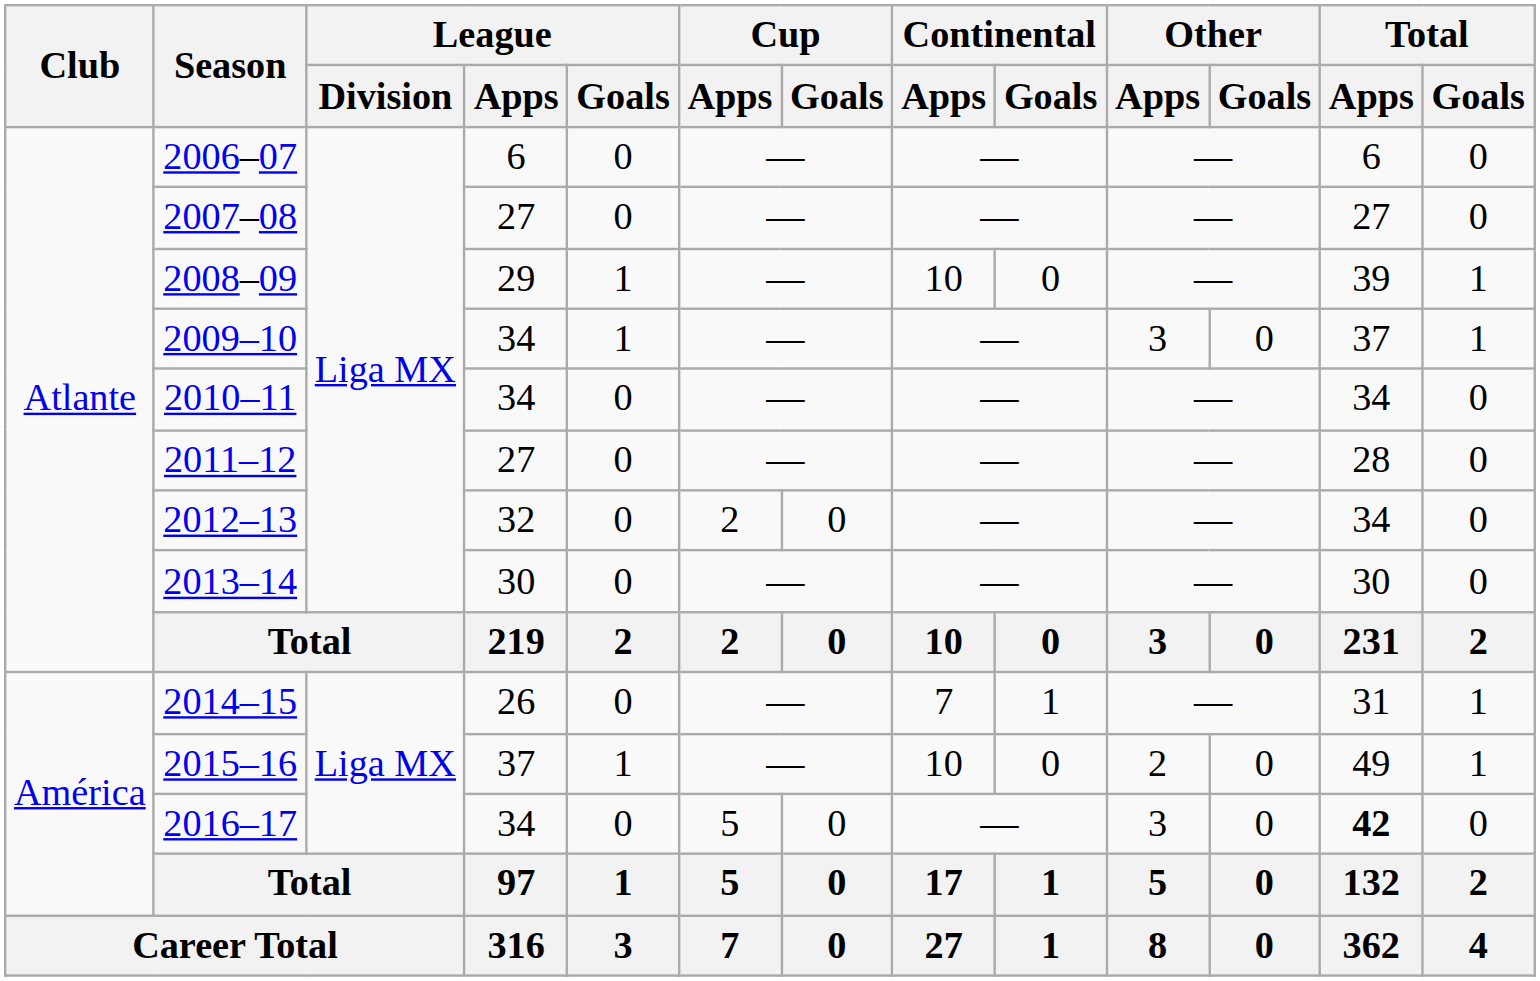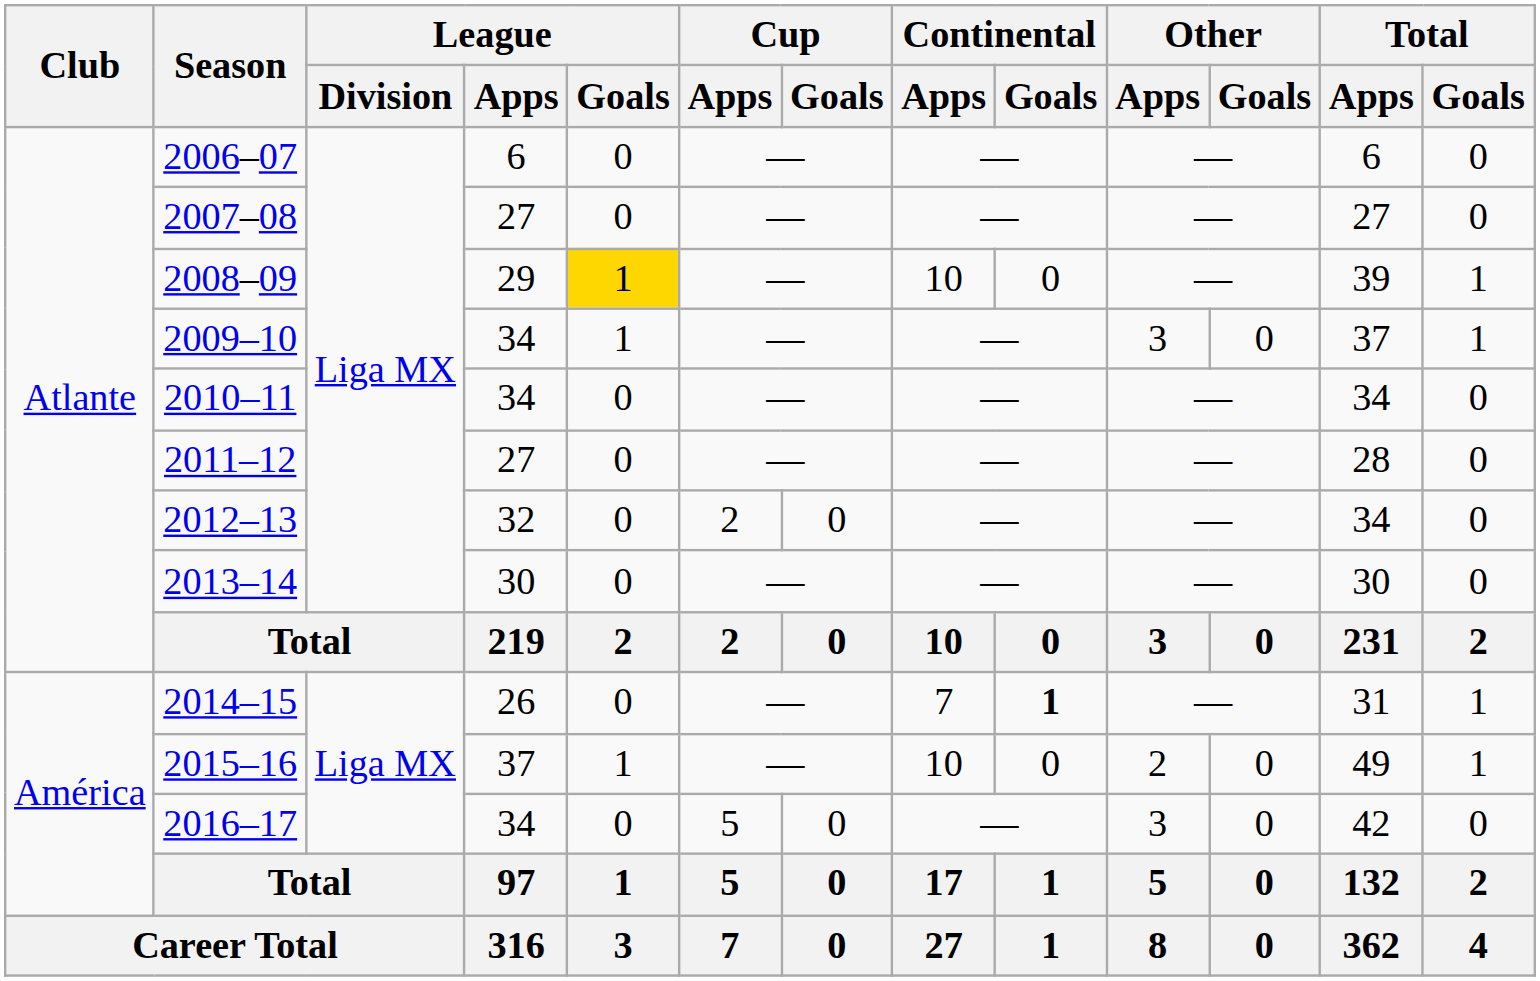(623, 277) no background -> (623, 277) gold background
(1051, 701) normal -> (1051, 701) bold
(1371, 823) bold -> (1371, 823) normal
